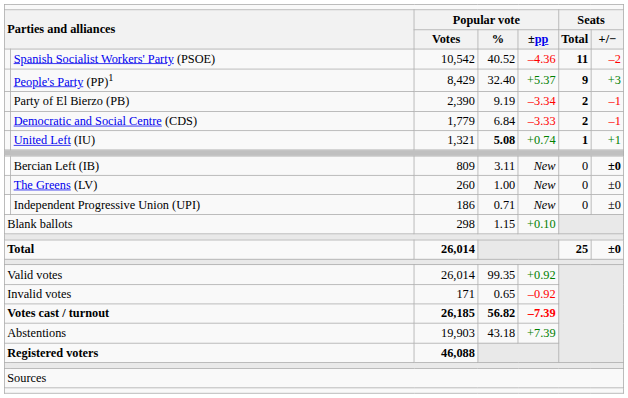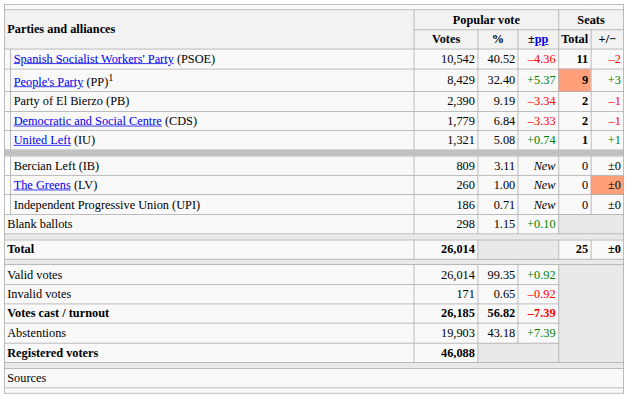(585, 80) no background -> (585, 80) lightsalmon background
(504, 140) bold -> (504, 140) normal
(614, 165) bold -> (614, 165) normal
(614, 185) no background -> (614, 185) lightsalmon background
